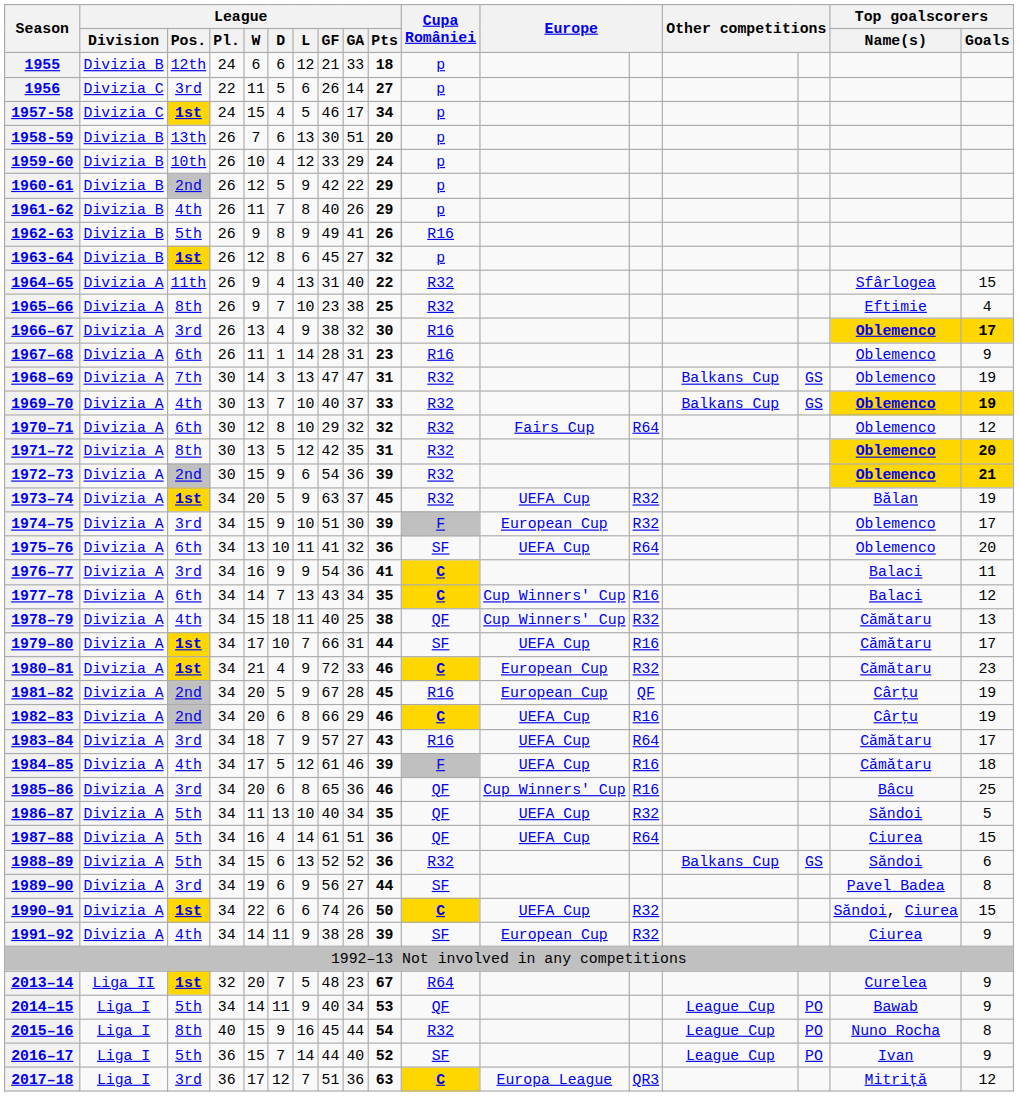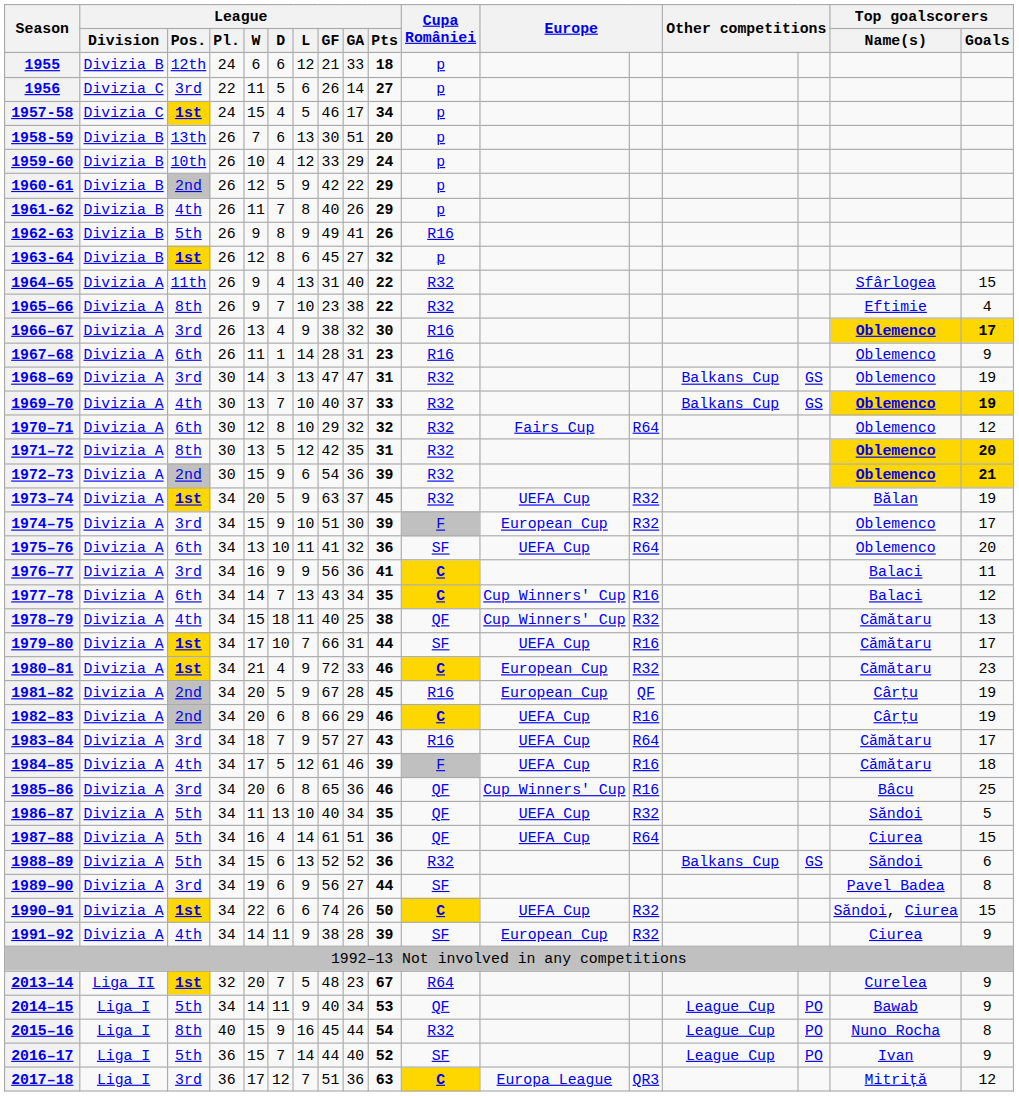(385, 306) 25 -> (385, 306) 22
(188, 379) 7th -> (188, 379) 3rd
(330, 572) 54 -> (330, 572) 56
